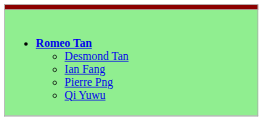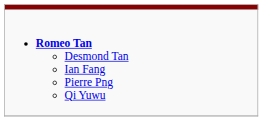(131, 69) lightgreen background -> (131, 69) no background
